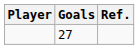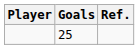(65, 35) 27 -> (65, 35) 25
